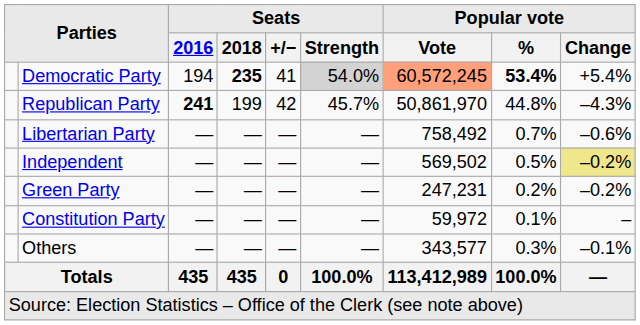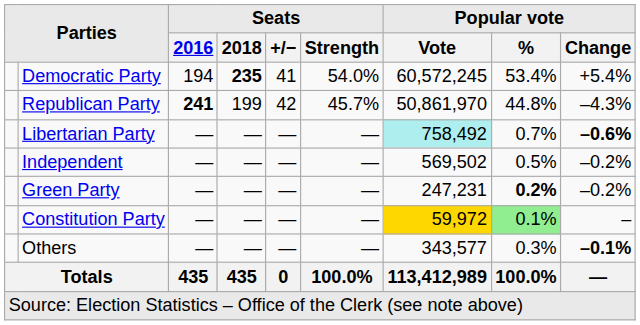(353, 76) lightgrey background -> (353, 76) no background
(442, 76) lightsalmon background -> (442, 76) no background
(531, 76) bold -> (531, 76) normal
(454, 133) no background -> (454, 133) paleturquoise background
(606, 133) normal -> (606, 133) bold
(606, 162) khaki background -> (606, 162) no background
(536, 190) normal -> (536, 190) bold
(459, 219) no background -> (459, 219) gold background
(536, 219) no background -> (536, 219) lightgreen background
(606, 248) normal -> (606, 248) bold
